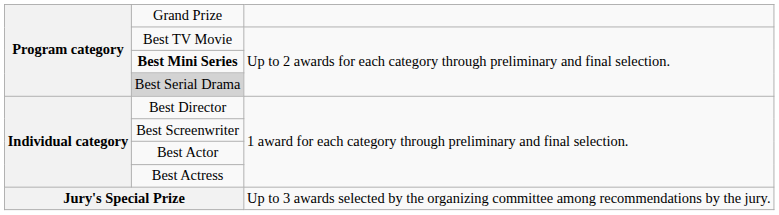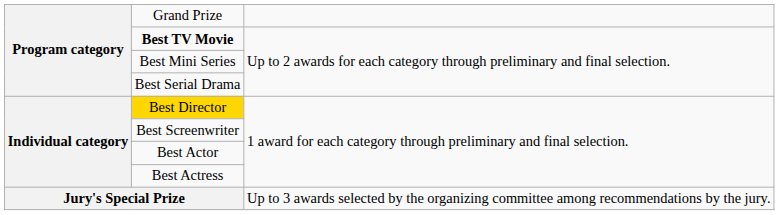(188, 38) normal -> (188, 38) bold
(188, 61) bold -> (188, 61) normal
(188, 84) lightgrey background -> (188, 84) no background
(188, 107) no background -> (188, 107) gold background
